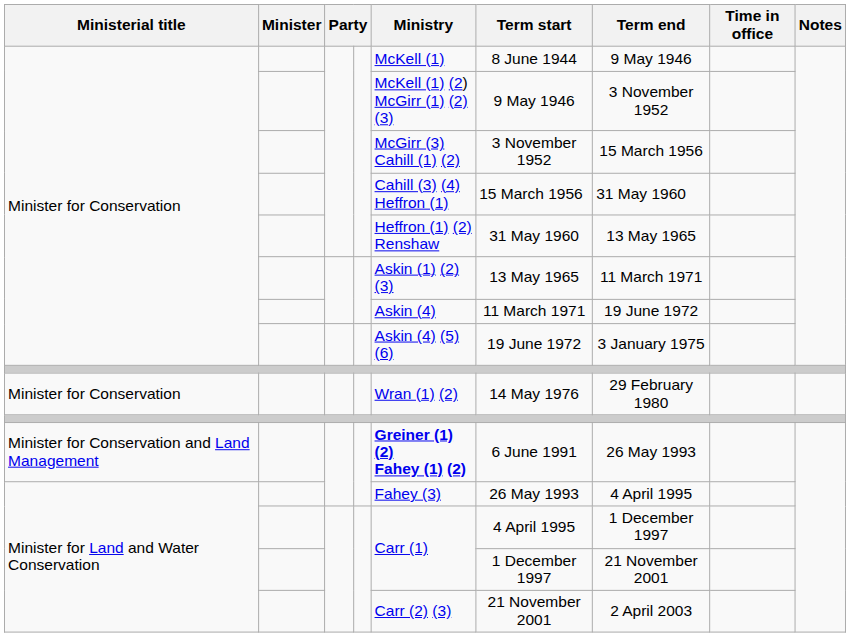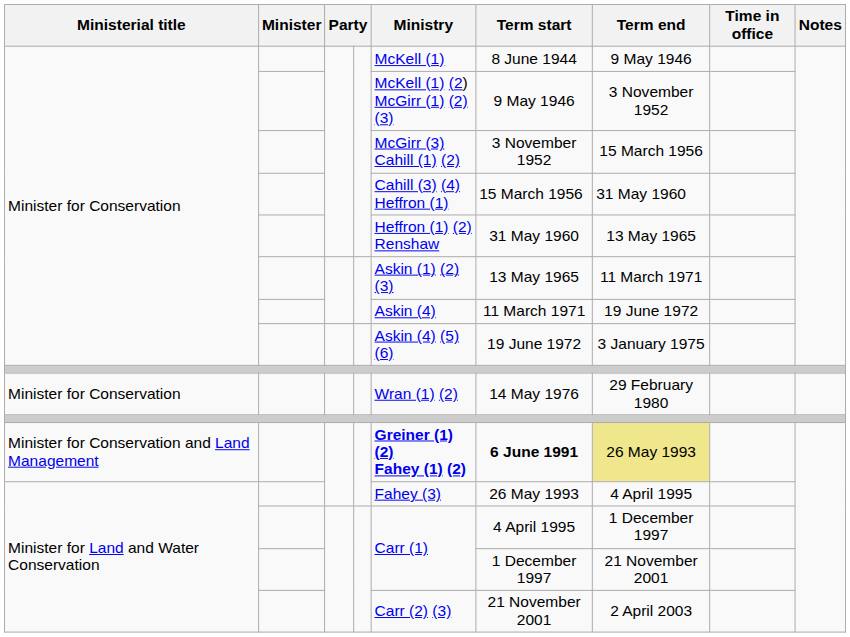(534, 451) normal -> (534, 451) bold
(651, 451) no background -> (651, 451) khaki background
